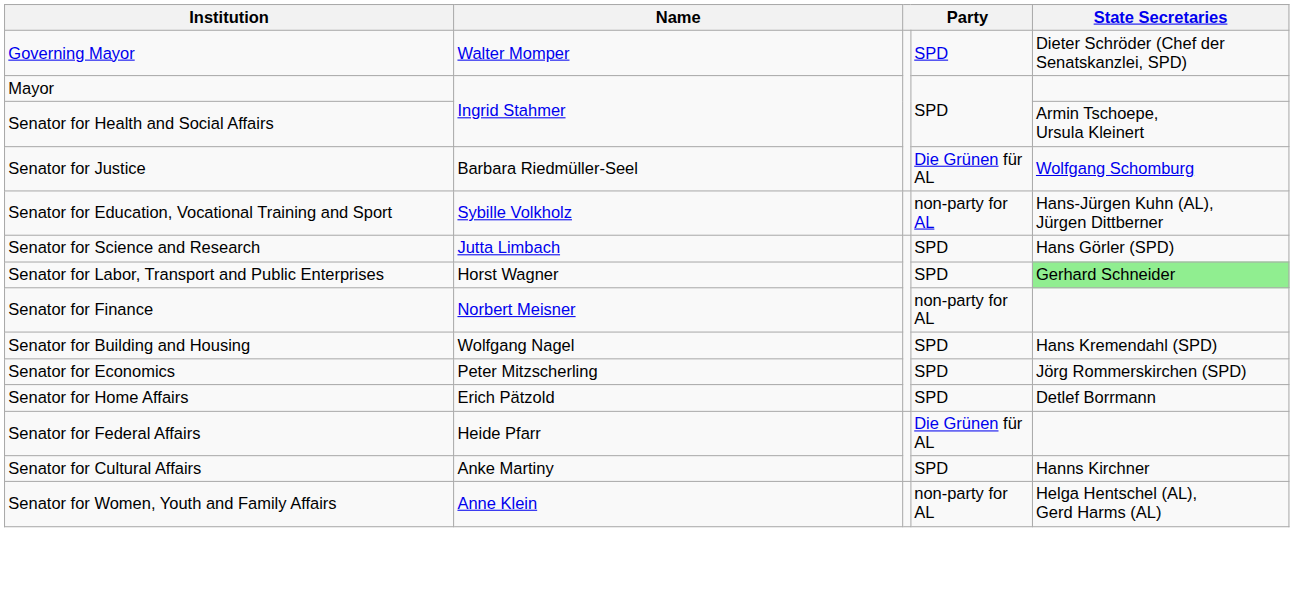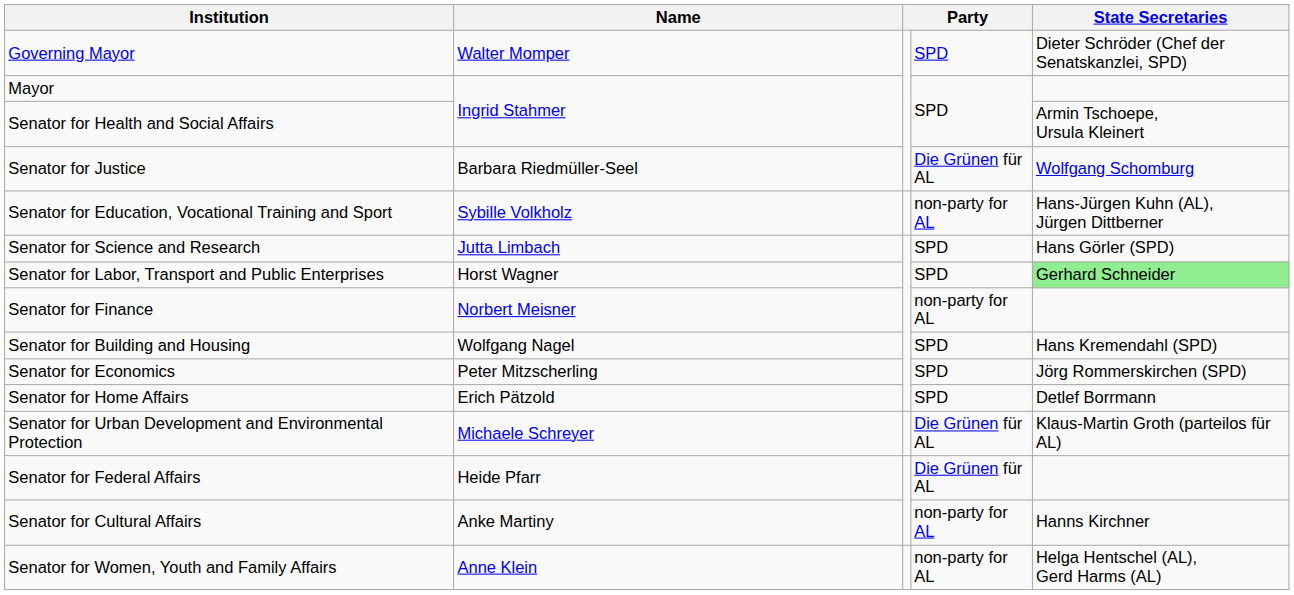+ row: (196, 433)
(931, 468) SPD -> (961, 522) non-party for AL
